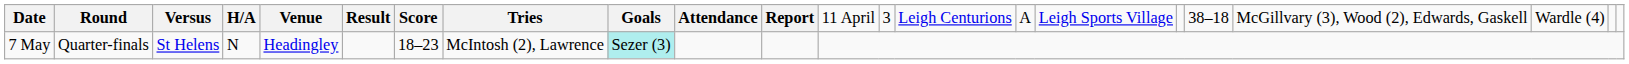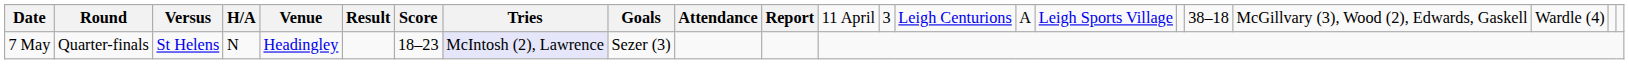(525, 45) no background -> (525, 45) lavender background
(641, 45) paleturquoise background -> (641, 45) no background
